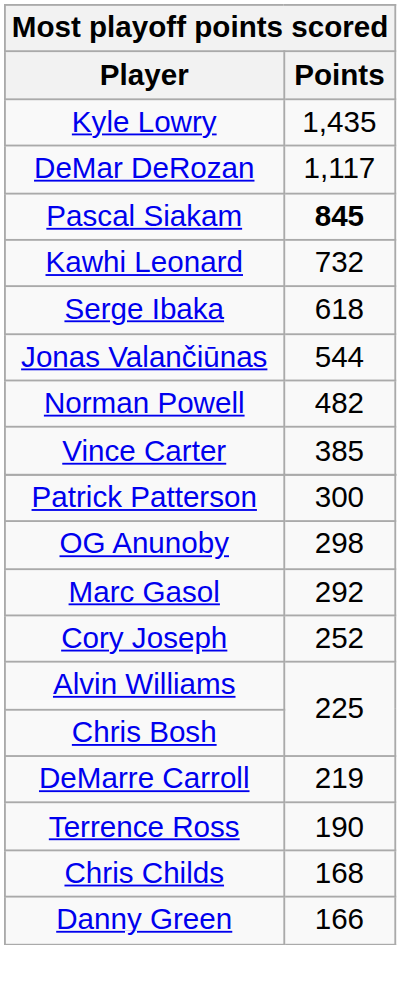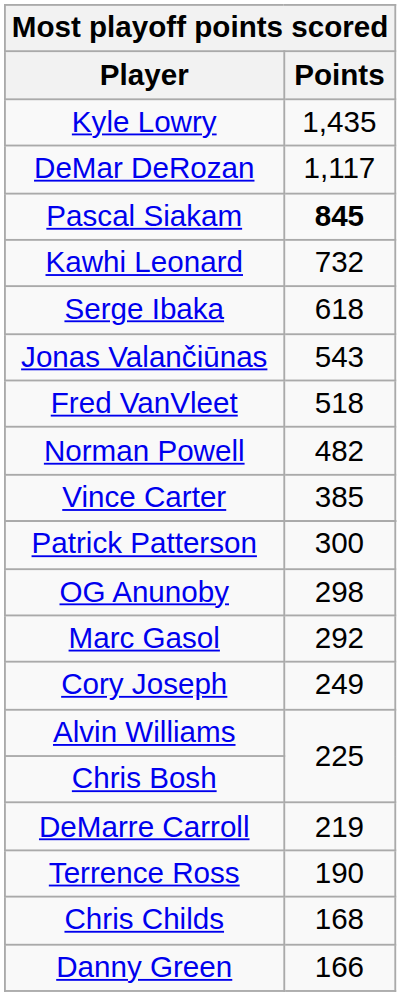(339, 356) 544 -> (339, 356) 543
+ row: (144, 403)
(339, 638) 252 -> (339, 685) 249
